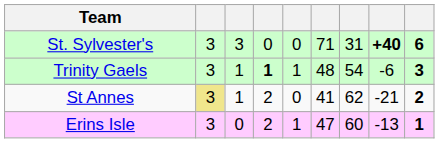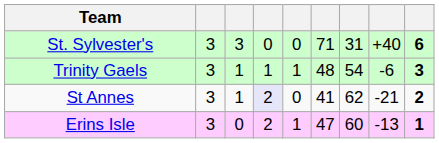(387, 44) bold -> (387, 44) normal
(268, 71) bold -> (268, 71) normal
(210, 97) khaki background -> (210, 97) no background
(268, 97) no background -> (268, 97) lavender background
